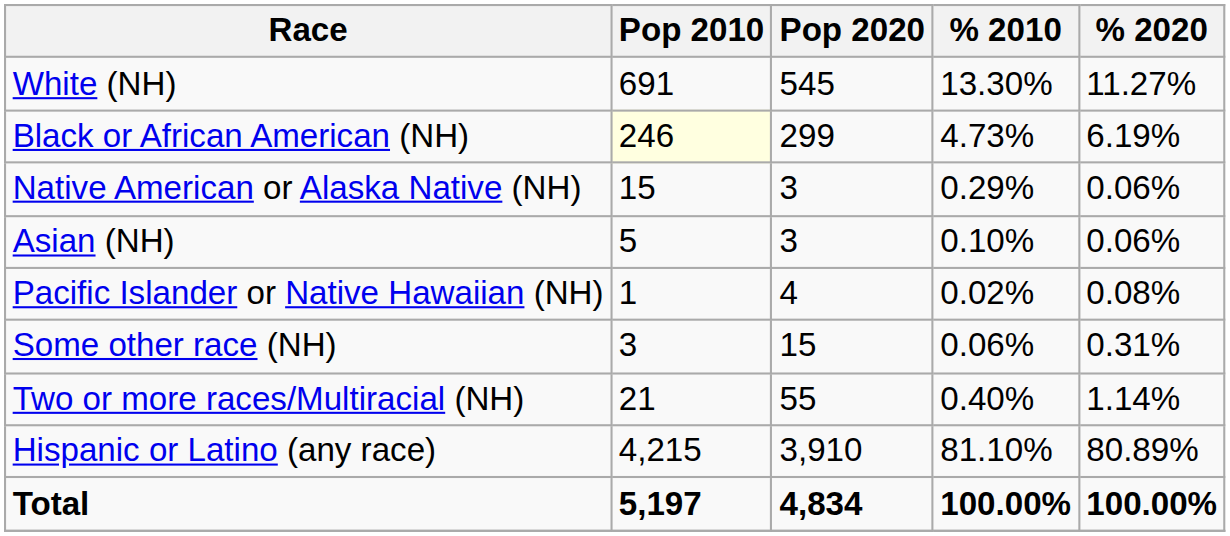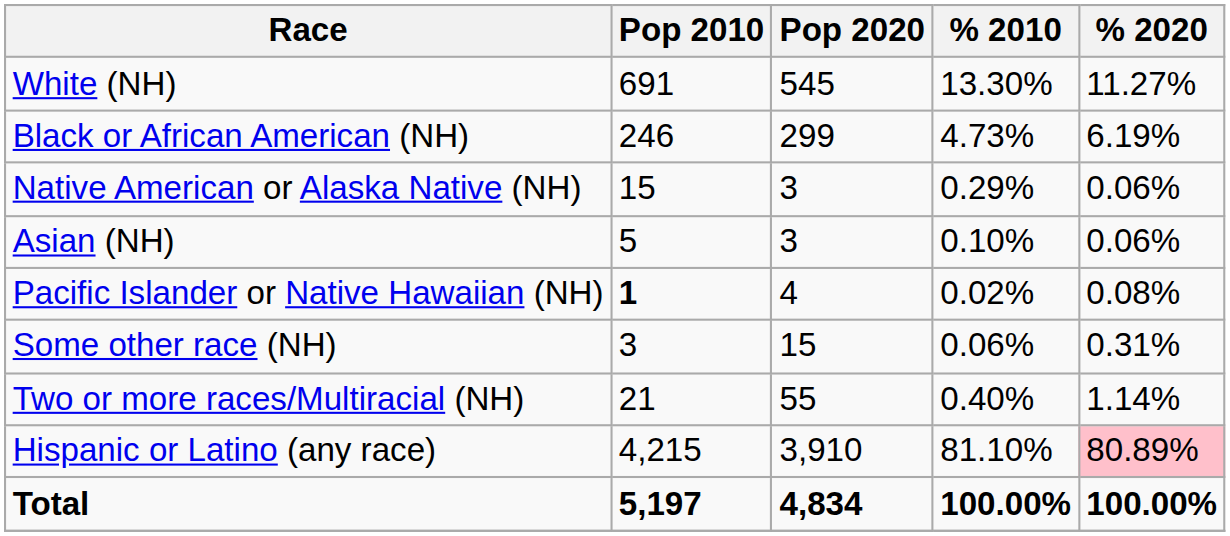(646, 135) lightyellow background -> (646, 135) no background
(628, 293) normal -> (628, 293) bold
(1142, 450) no background -> (1142, 450) pink background
